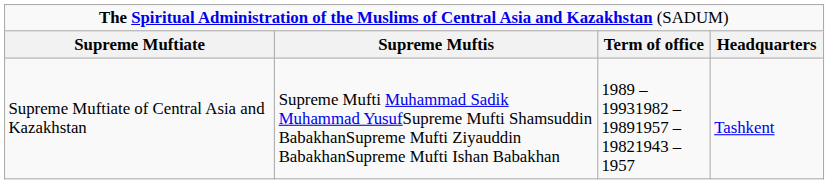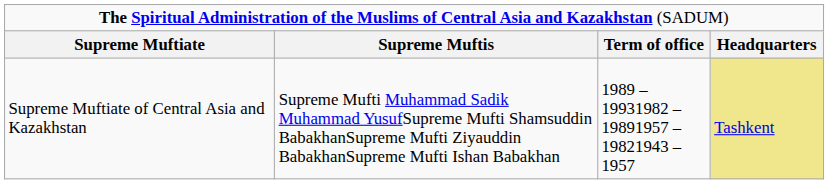(744, 127) no background -> (744, 127) khaki background
